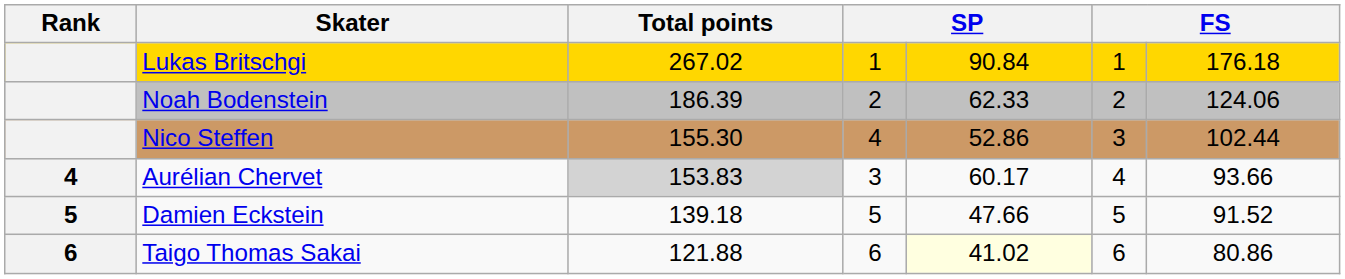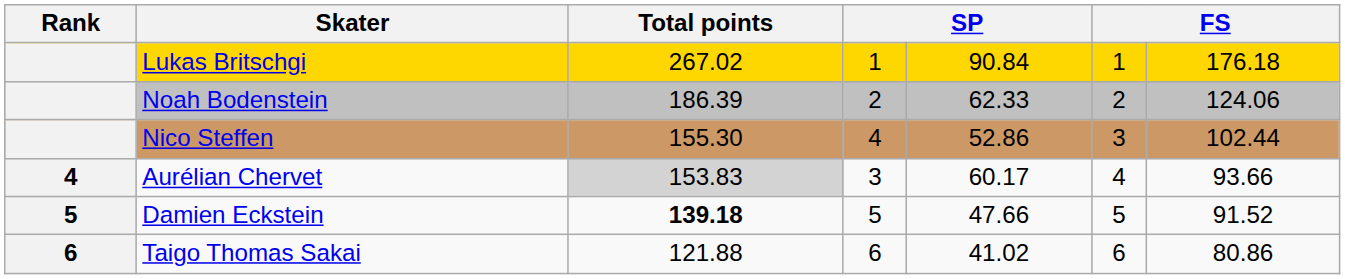(706, 215) normal -> (706, 215) bold
(999, 253) lightyellow background -> (999, 253) no background
